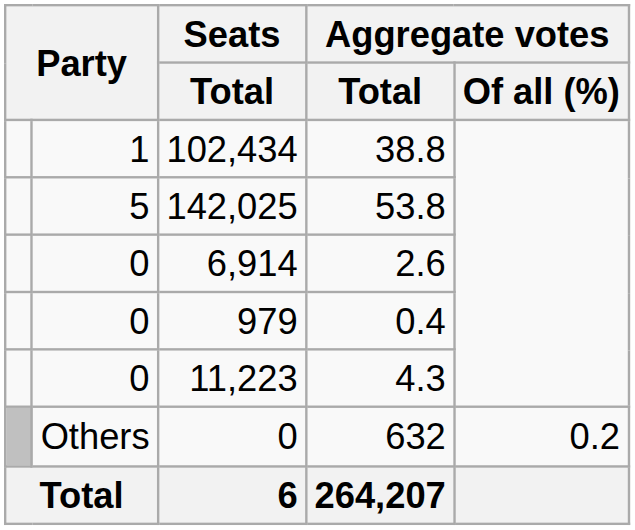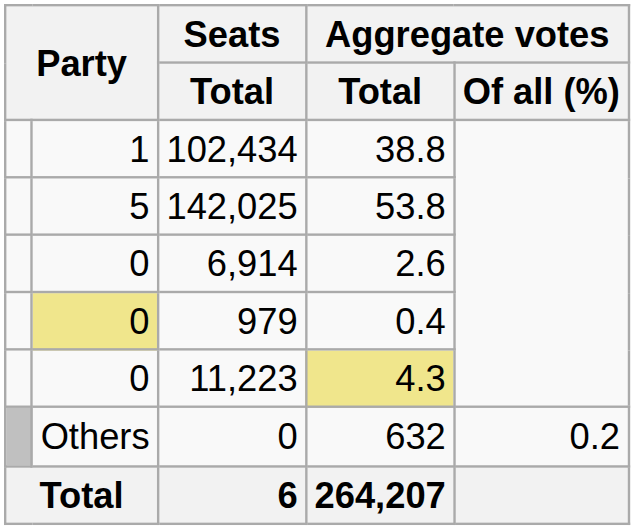(139, 322) no background -> (139, 322) khaki background
(421, 379) no background -> (421, 379) khaki background
